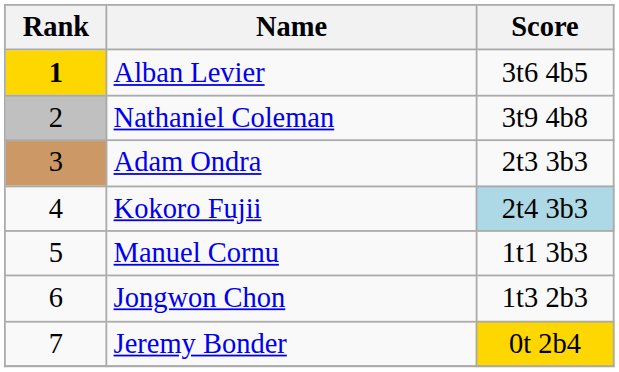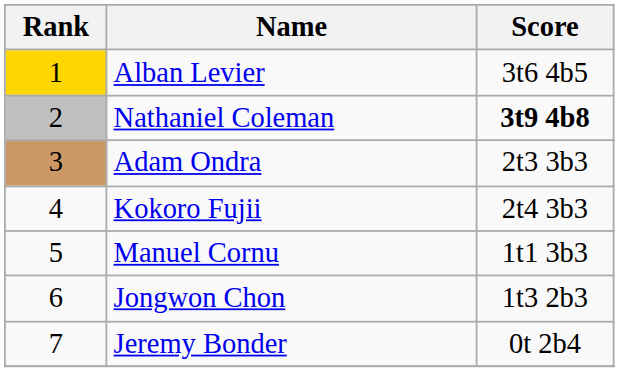(56, 72) bold -> (56, 72) normal
(545, 117) normal -> (545, 117) bold
(545, 207) lightblue background -> (545, 207) no background
(545, 343) gold background -> (545, 343) no background
